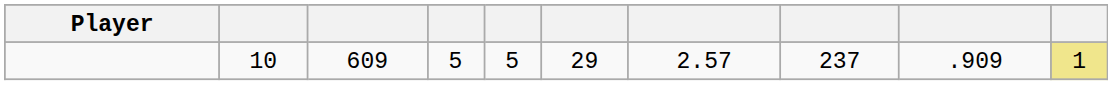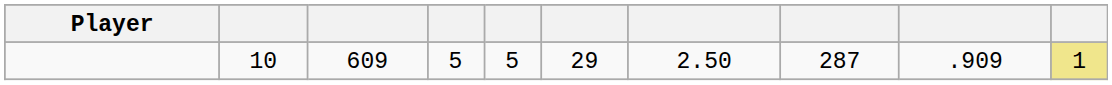(704, 61) 2.57 -> (704, 61) 2.50
(840, 61) 237 -> (840, 61) 287
